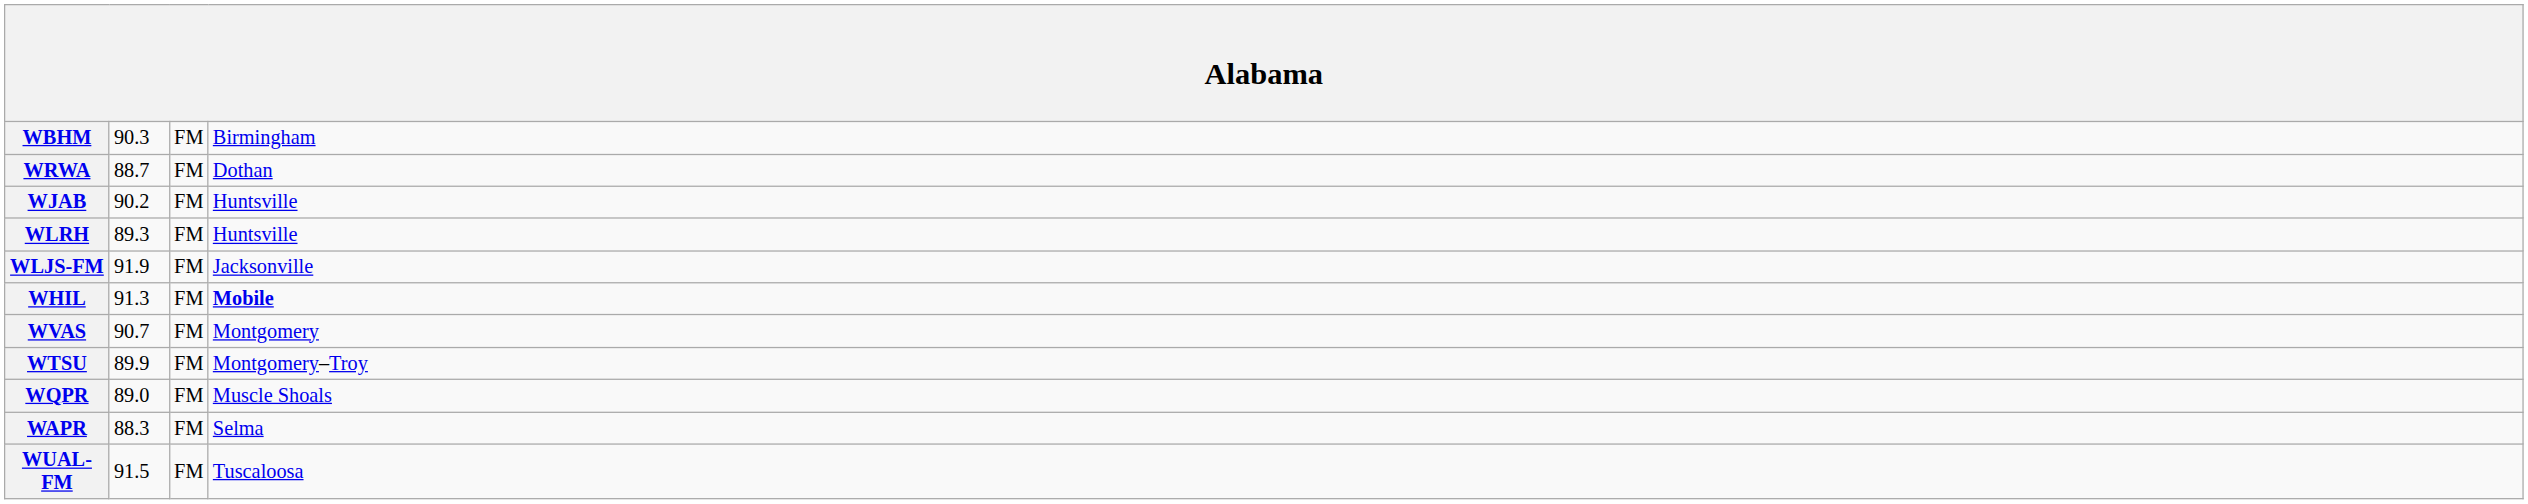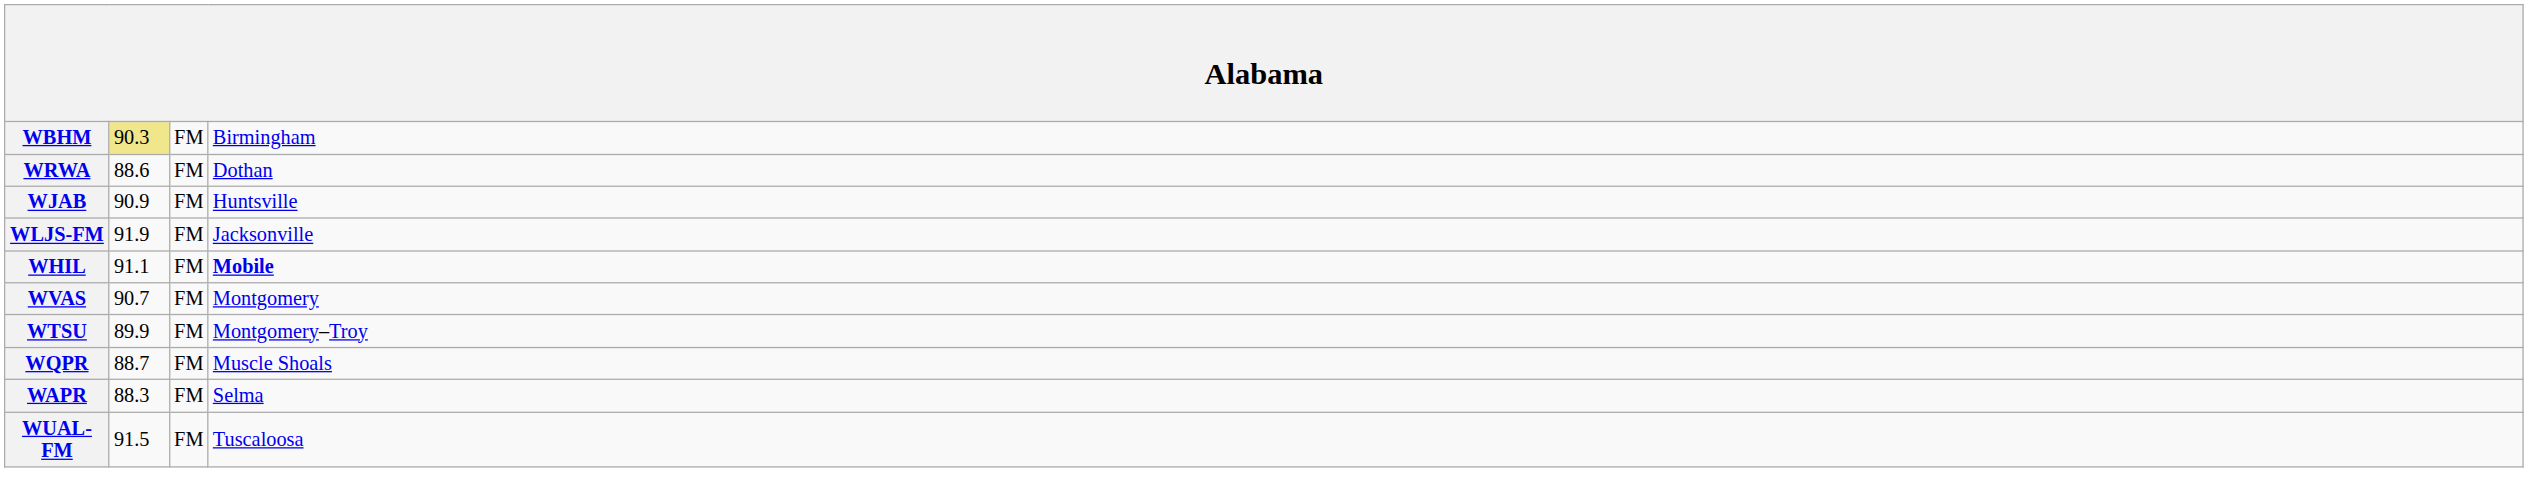(132, 137) no background -> (132, 137) khaki background
(132, 169) 88.7 -> (132, 169) 88.6
(132, 202) 90.2 -> (132, 202) 90.9
- row: (57, 234)
(132, 298) 91.3 -> (132, 266) 91.1
(132, 395) 89.0 -> (132, 363) 88.7
